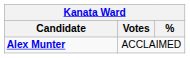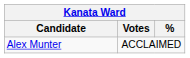(36, 45) bold -> (34, 45) normal
